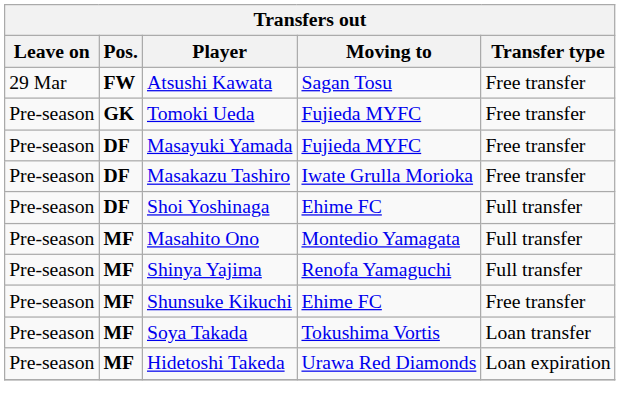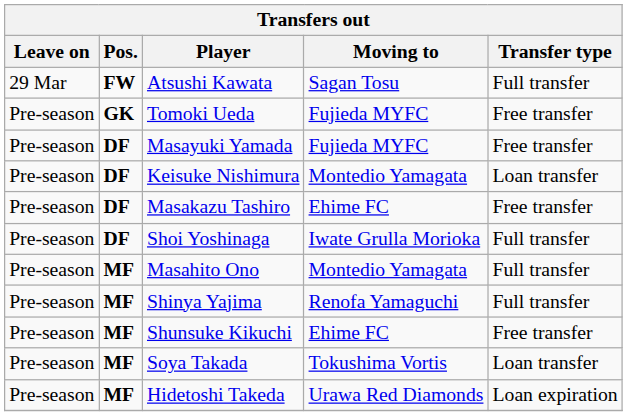(535, 82) Free transfer -> (541, 82) Full transfer
+ row: (223, 176)
(387, 176) Iwate Grulla Morioka -> (349, 207) Ehime FC
(342, 207) Ehime FC -> (394, 238) Iwate Grulla Morioka
